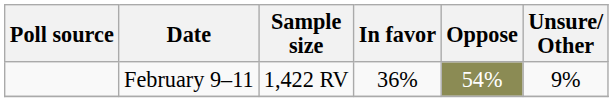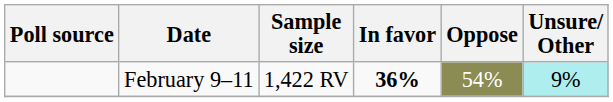(397, 79) normal -> (397, 79) bold
(566, 79) no background -> (566, 79) paleturquoise background
